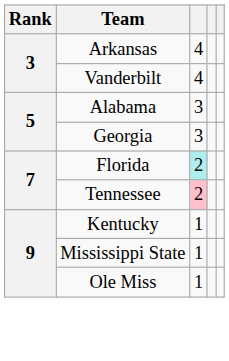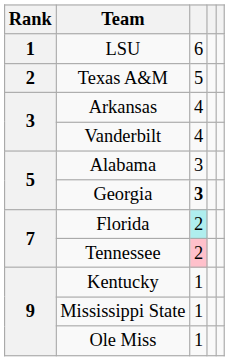+ row: (123, 48)
+ row: (123, 77)
(199, 136) normal -> (199, 194) bold
